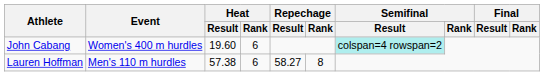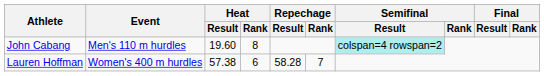(145, 46) Women's 400 m hurdles -> (137, 46) Men's 110 m hurdles
(255, 46) 6 -> (255, 46) 8
(137, 63) Men's 110 m hurdles -> (145, 63) Women's 400 m hurdles
(288, 63) 58.27 -> (288, 63) 58.28
(320, 63) 8 -> (320, 63) 7
